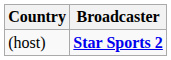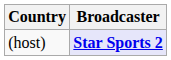(118, 42) no background -> (118, 42) lavender background
